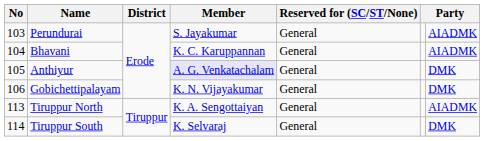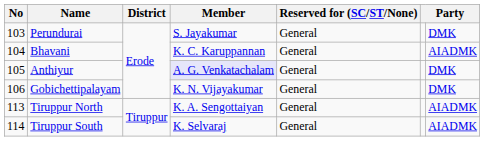(453, 32) AIADMK -> (442, 32) DMK
(442, 126) DMK -> (453, 126) AIADMK
